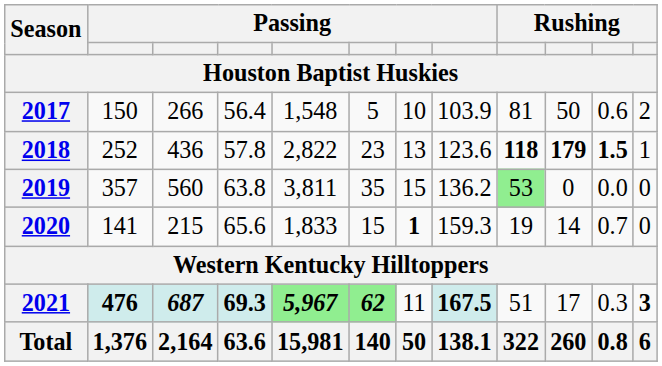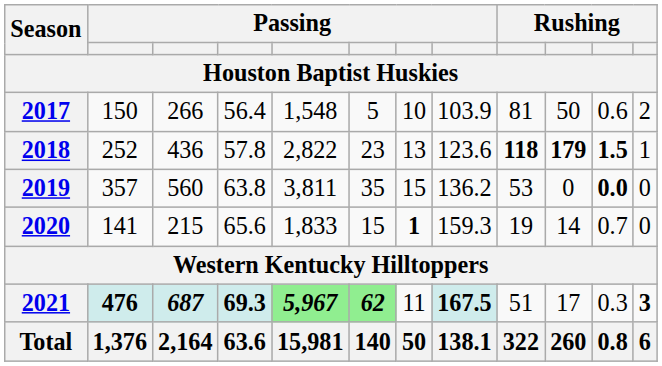(521, 188) lightgreen background -> (521, 188) no background
(613, 188) normal -> (613, 188) bold
